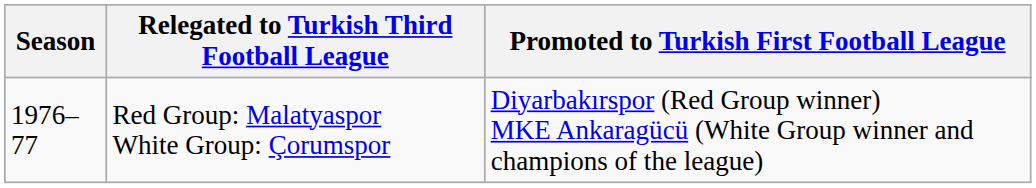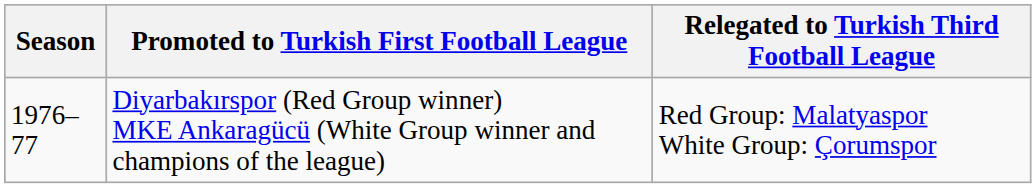columns swapped: (758, 41) <-> (295, 41)
